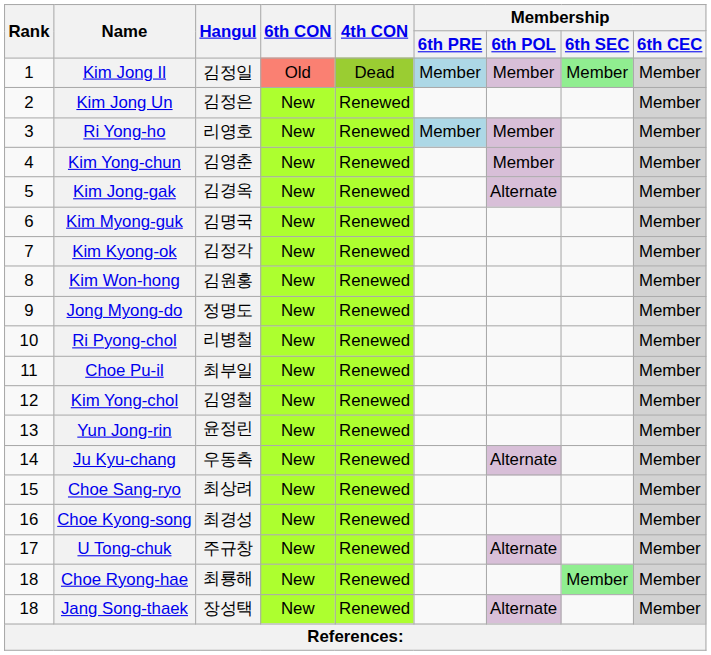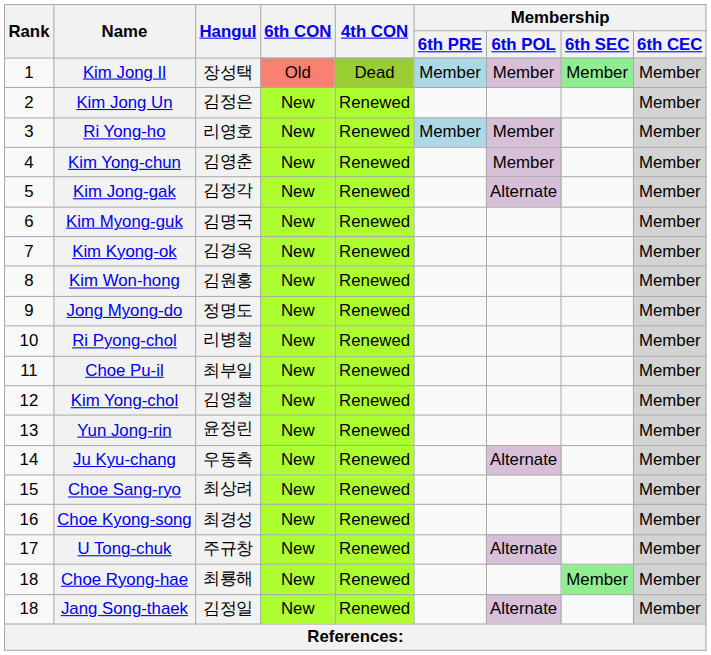(228, 72) 김정일 -> (228, 72) 장성택
(228, 191) 김경옥 -> (228, 191) 김정각
(228, 250) 김정각 -> (228, 250) 김경옥
(228, 608) 장성택 -> (228, 608) 김정일
